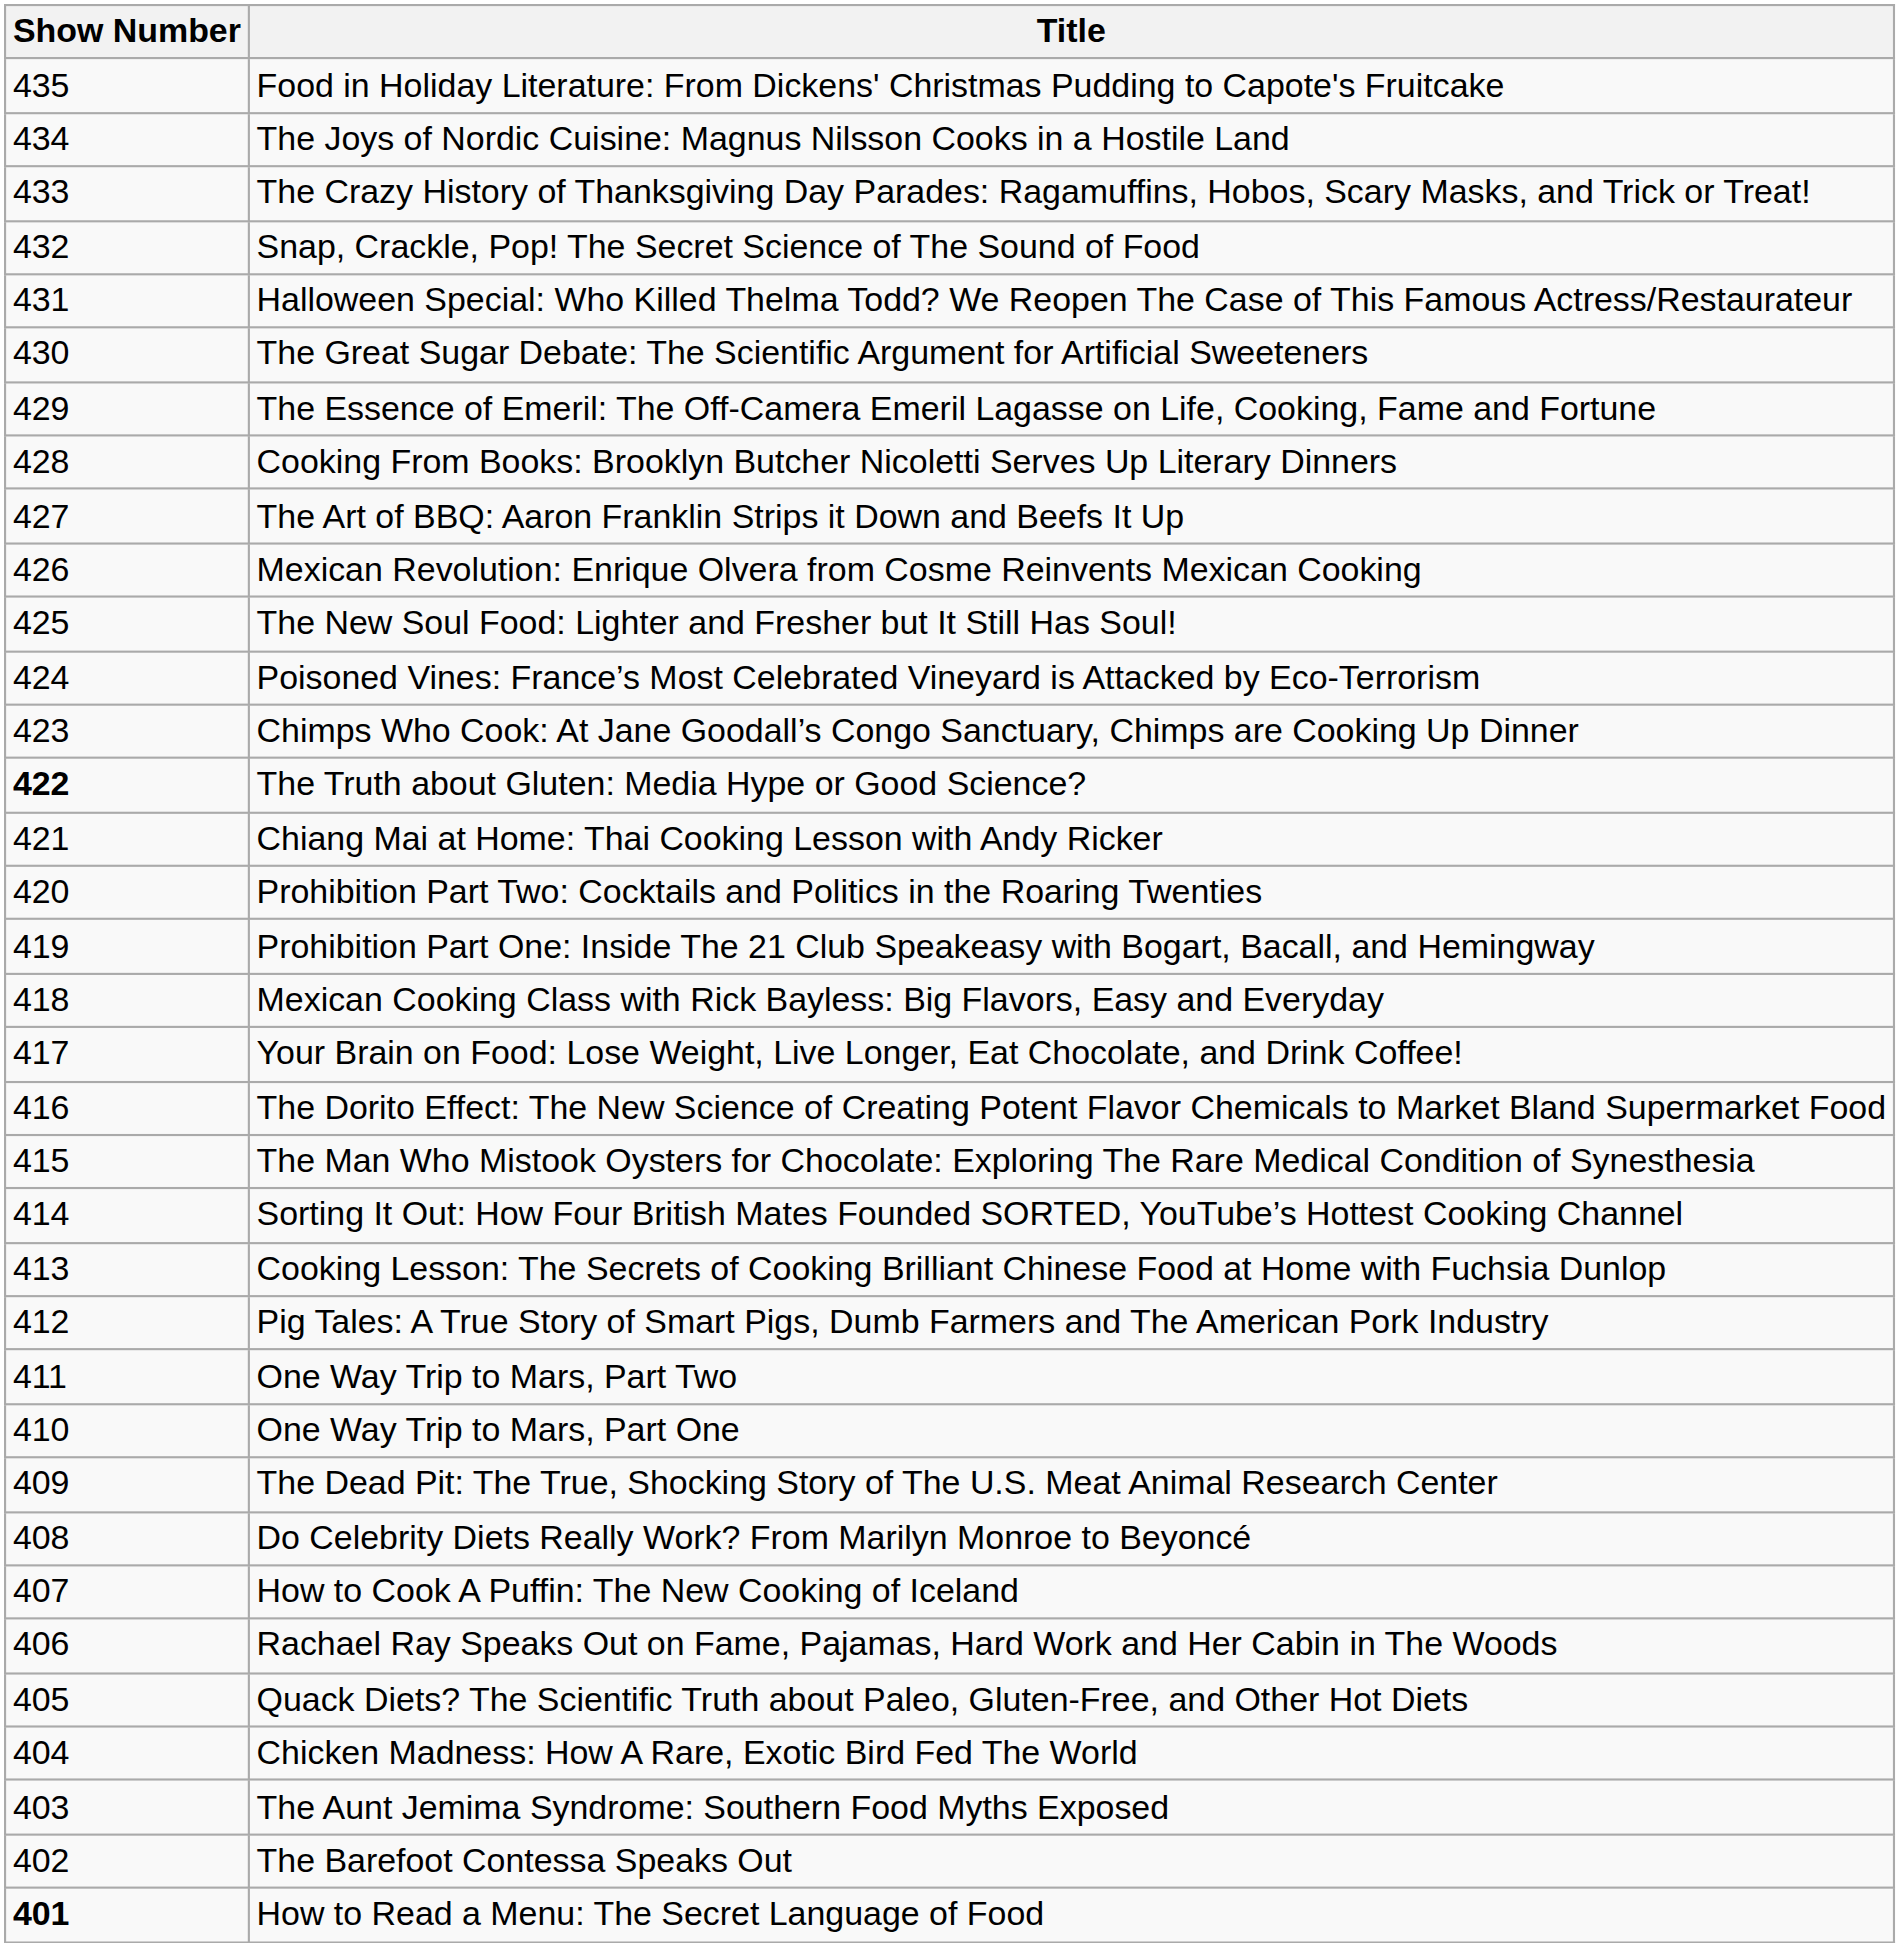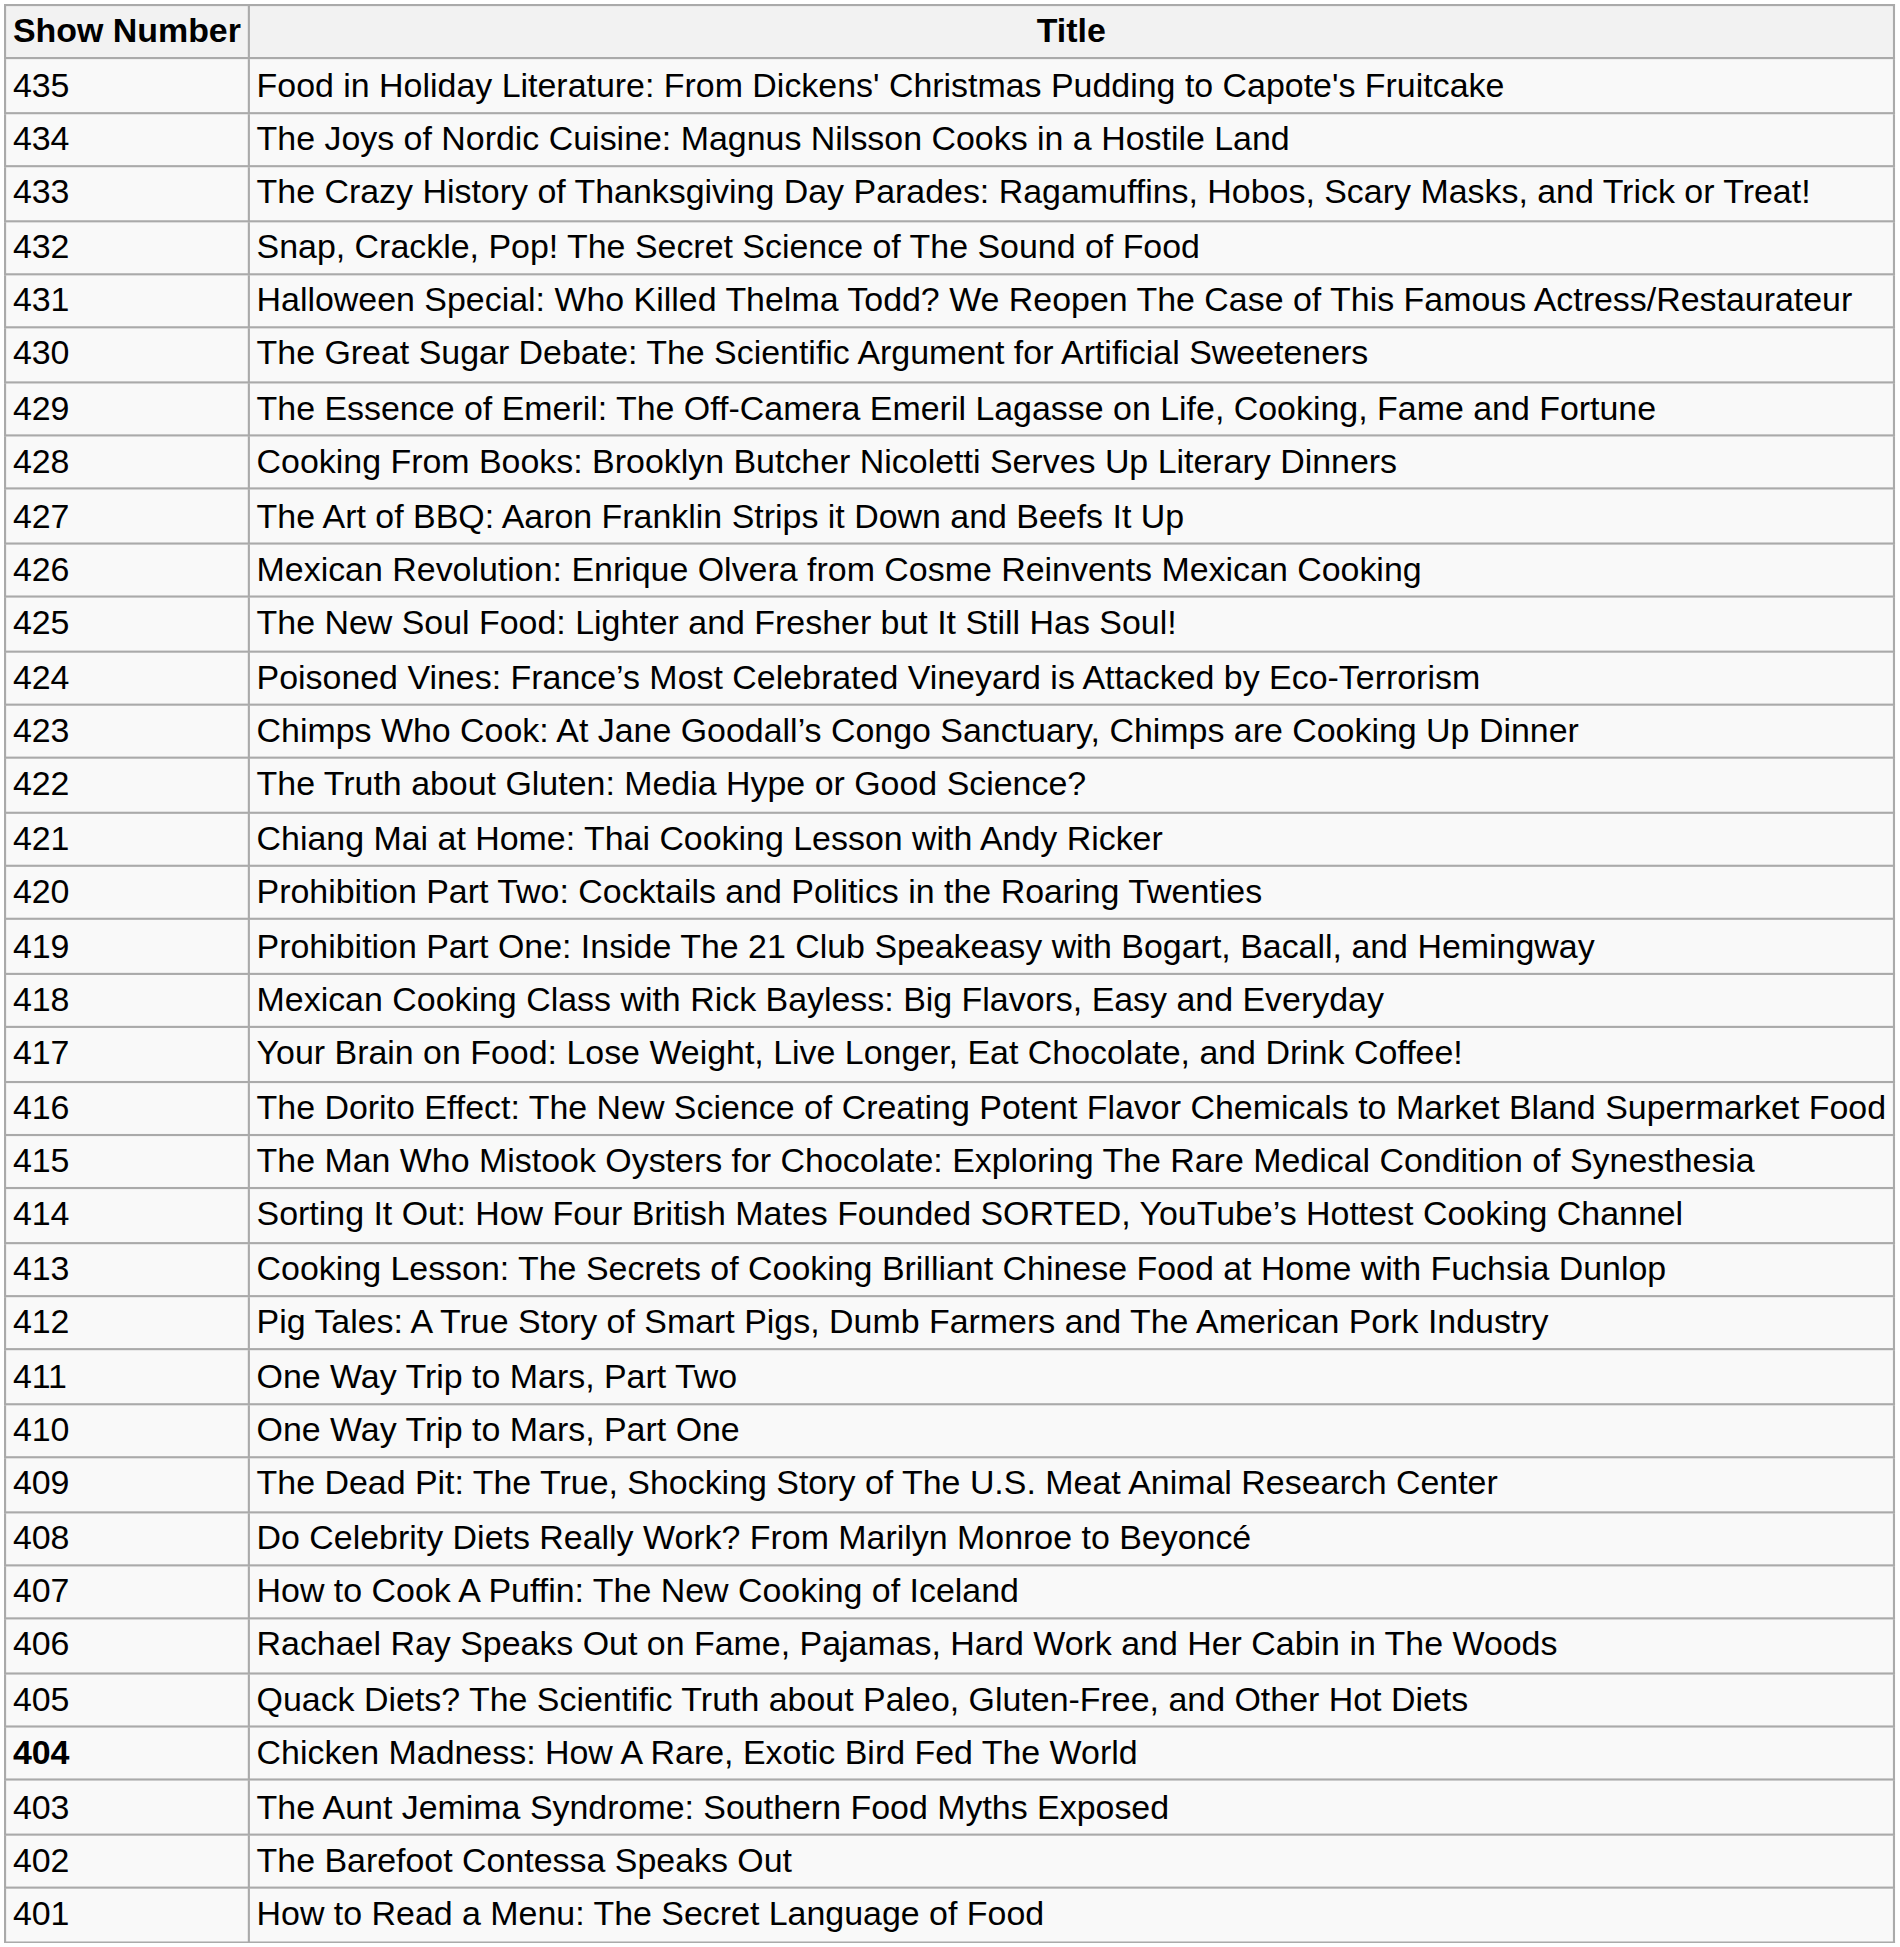(41, 784) bold -> (41, 784) normal
(41, 1752) normal -> (41, 1752) bold
(41, 1914) bold -> (41, 1914) normal
